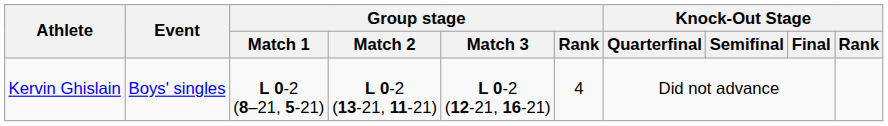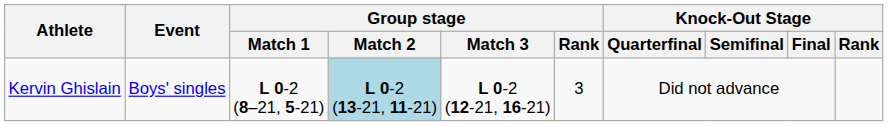(385, 99) no background -> (385, 99) lightblue background
(579, 90) 4 -> (579, 90) 3
